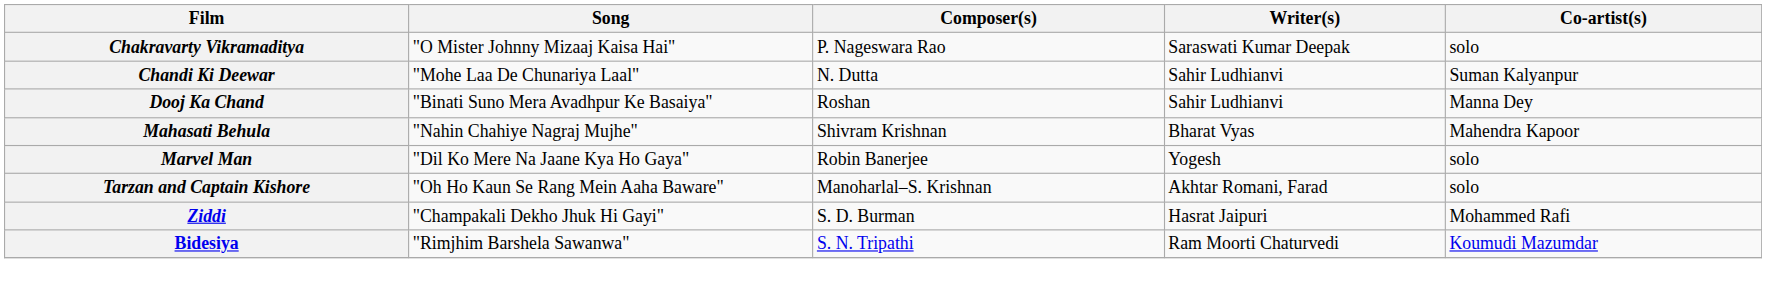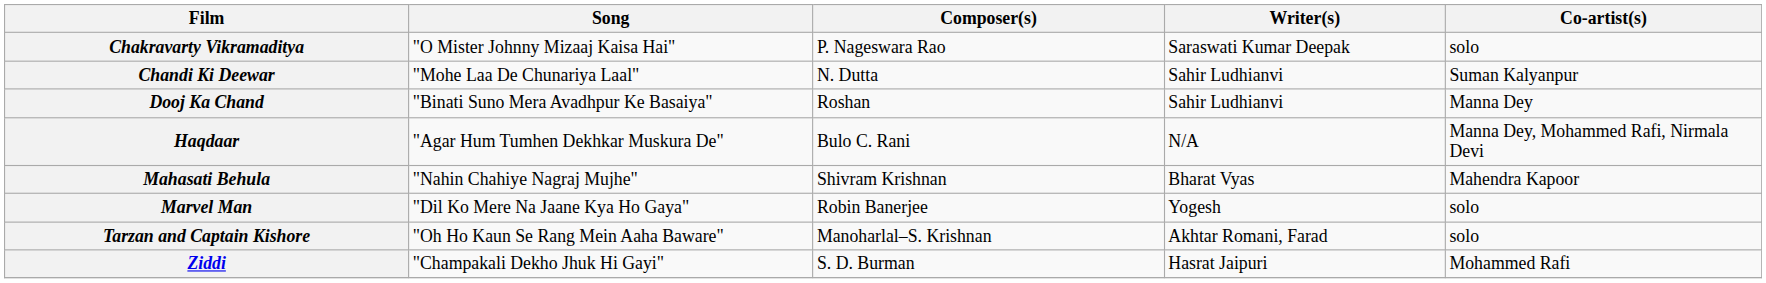+ row: (207, 141)
- row: (207, 243)
